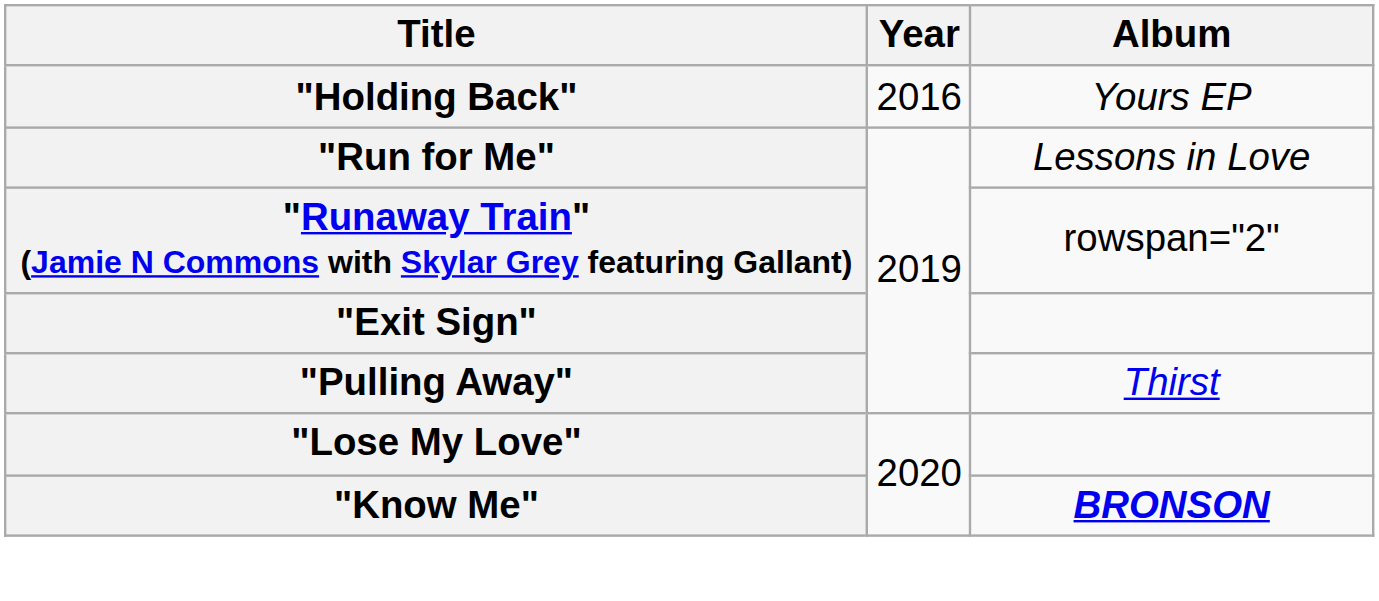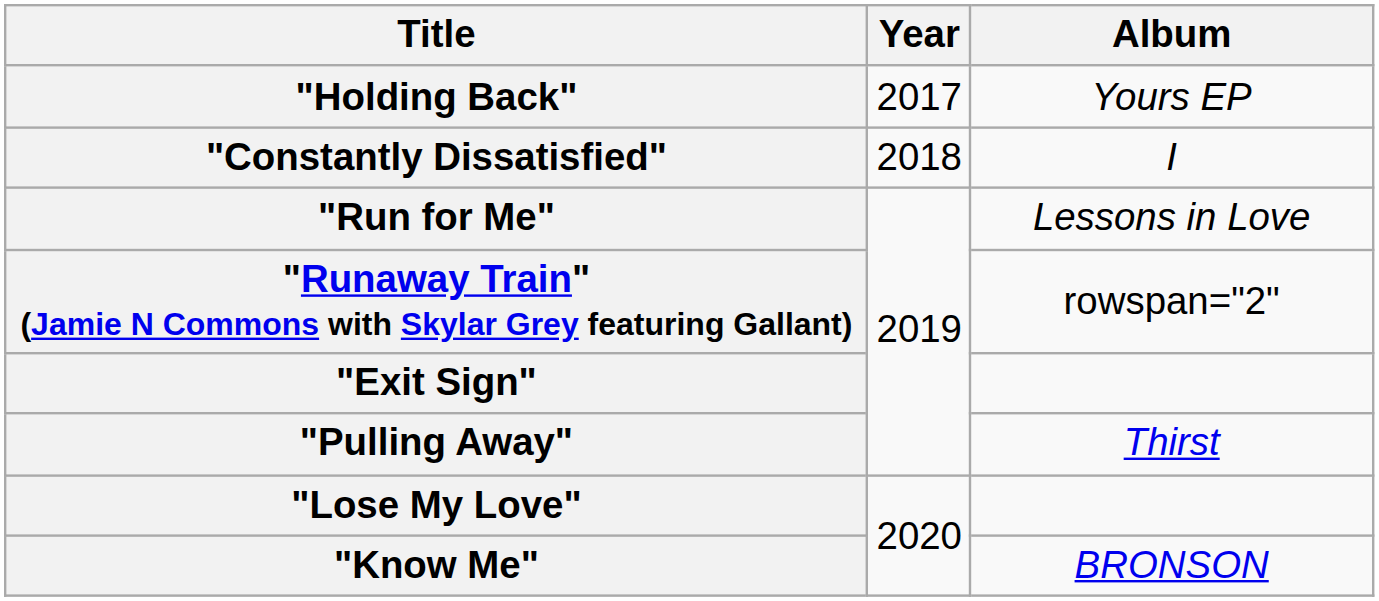(919, 95) 2016 -> (919, 95) 2017
+ row: (436, 156)
(1172, 504) bold -> (1172, 565) normal
